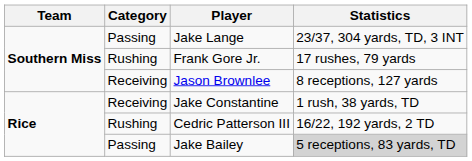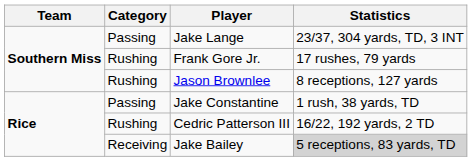(137, 80) Receiving -> (132, 80) Rushing
(137, 102) Receiving -> (132, 102) Passing
(132, 145) Passing -> (137, 145) Receiving
